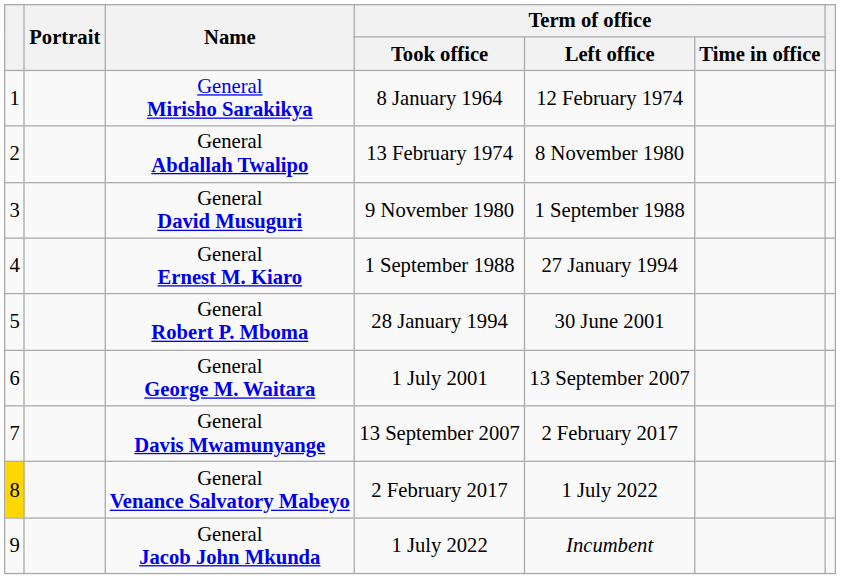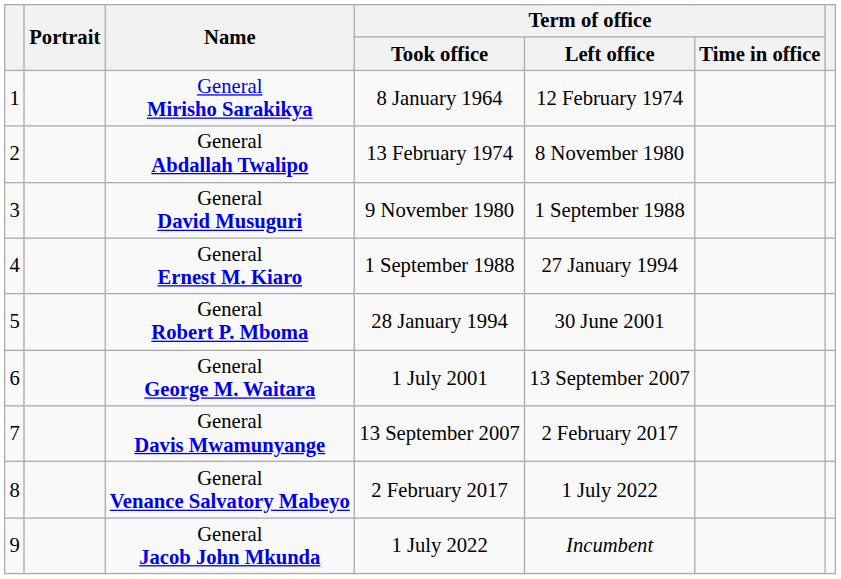(15, 489) gold background -> (15, 489) no background
